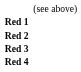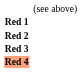(17, 62) no background -> (17, 62) lightsalmon background
